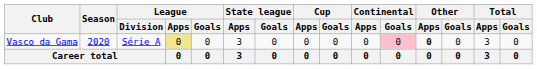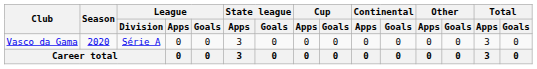(178, 41) khaki background -> (178, 41) no background
(398, 41) pink background -> (398, 41) no background
(429, 41) bold -> (429, 41) normal
